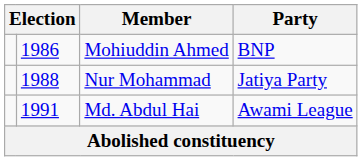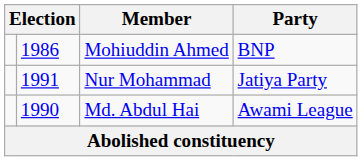(40, 79) 1988 -> (40, 79) 1991
(40, 110) 1991 -> (40, 110) 1990
